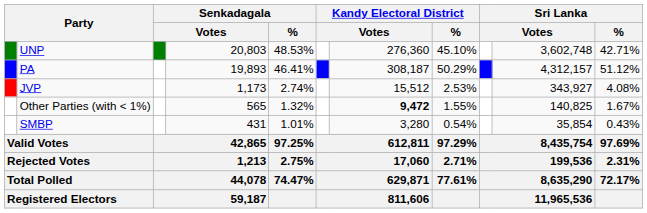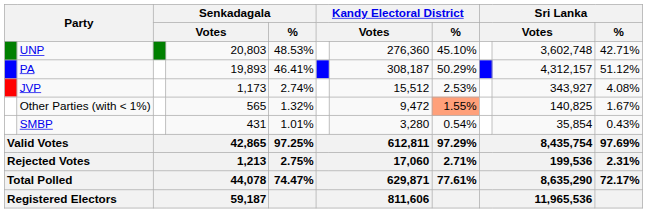(415, 106) bold -> (415, 106) normal
(460, 106) no background -> (460, 106) lightsalmon background
